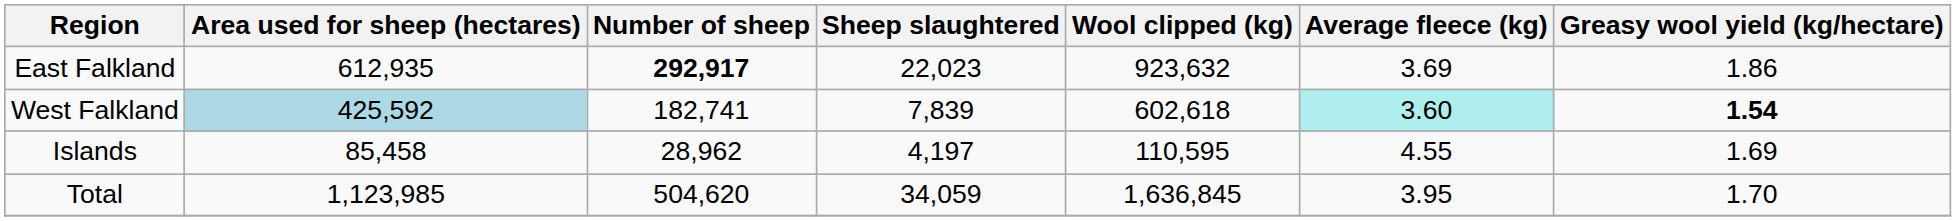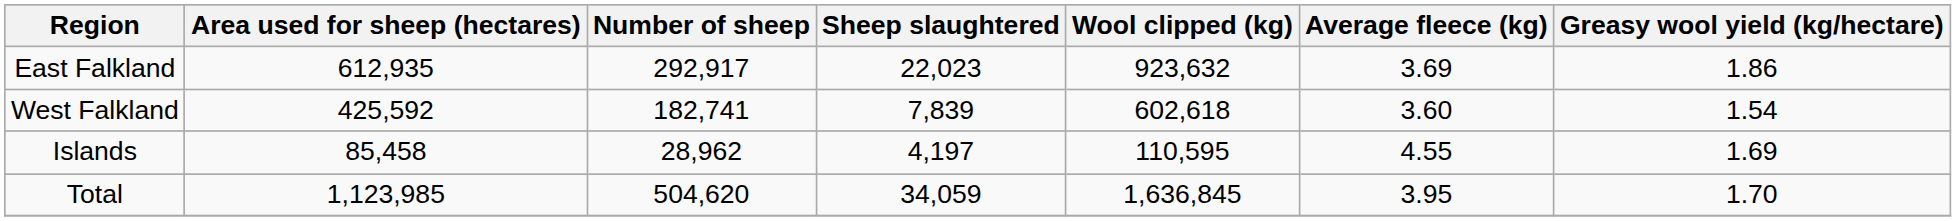(701, 67) bold -> (701, 67) normal
(386, 109) lightblue background -> (386, 109) no background
(1426, 109) paleturquoise background -> (1426, 109) no background
(1752, 109) bold -> (1752, 109) normal
